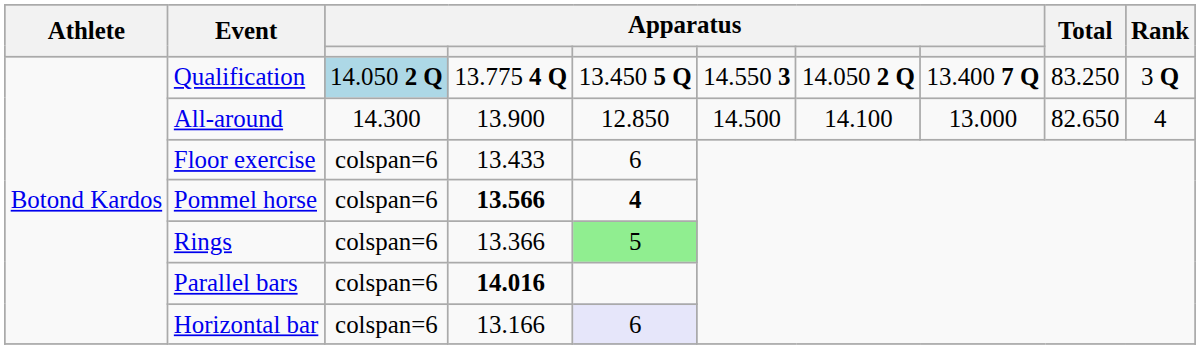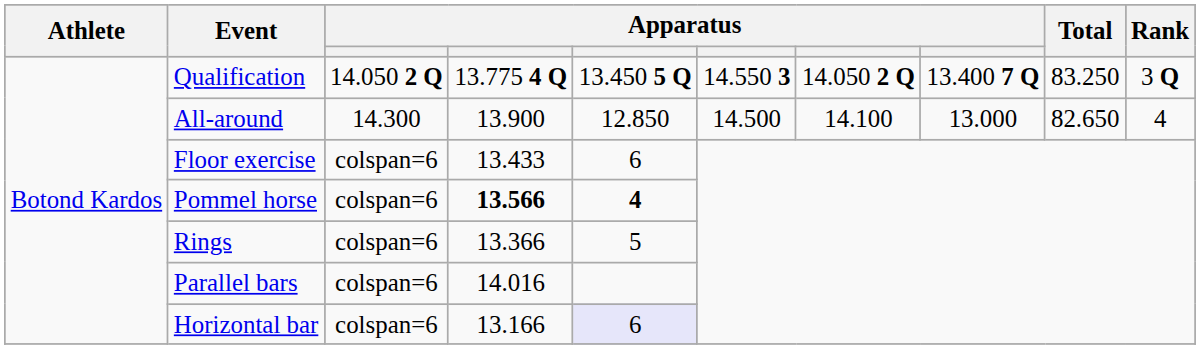(386, 77) lightblue background -> (386, 77) no background
(635, 242) lightgreen background -> (635, 242) no background
(511, 283) bold -> (511, 283) normal
